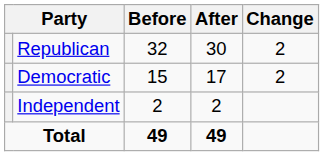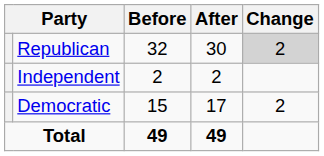(280, 48) no background -> (280, 48) lightgrey background
rows swapped: (64, 77) <-> (68, 106)
